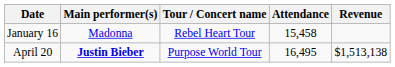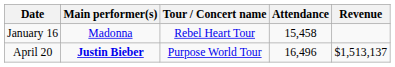(300, 52) 16,495 -> (300, 52) 16,496
(361, 52) $1,513,138 -> (361, 52) $1,513,137
